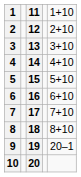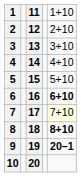(62, 96) normal -> (62, 96) bold
(62, 113) no background -> (62, 113) lightyellow background
(62, 130) normal -> (62, 130) bold
(62, 146) normal -> (62, 146) bold
